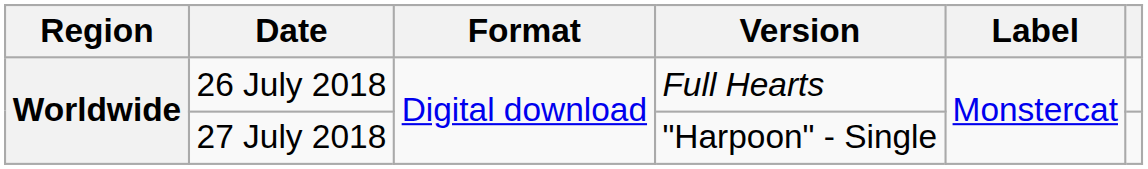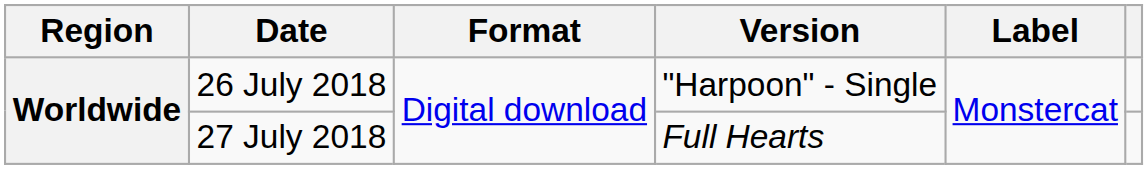(743, 84) Full Hearts -> (800, 84) "Harpoon" - Single
(800, 137) "Harpoon" - Single -> (743, 137) Full Hearts
